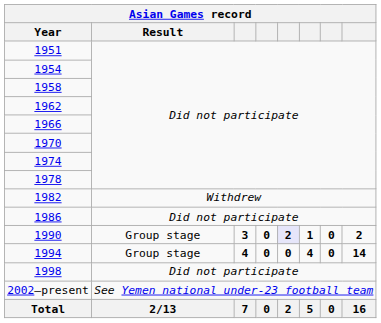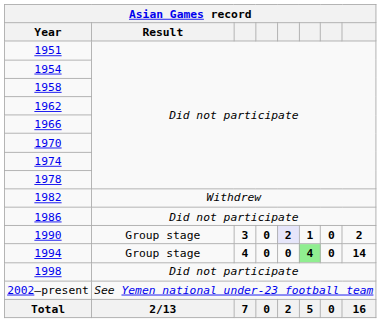(310, 253) no background -> (310, 253) lightgreen background
